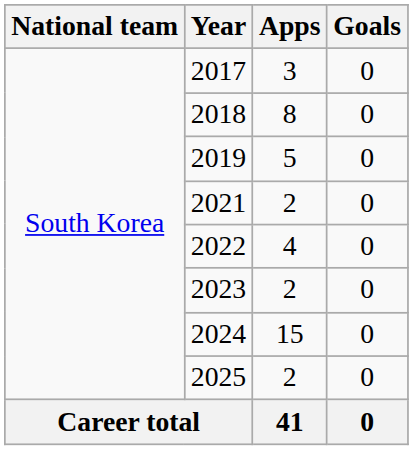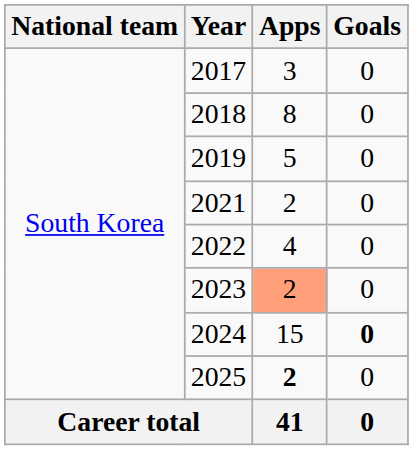(290, 289) no background -> (290, 289) lightsalmon background
(367, 333) normal -> (367, 333) bold
(290, 377) normal -> (290, 377) bold
